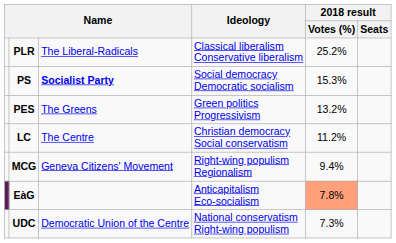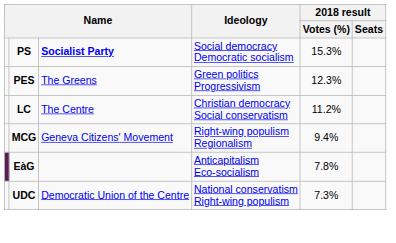- row: (24, 52)
(332, 109) 13.2% -> (326, 80) 12.3%
(332, 195) lightsalmon background -> (326, 166) no background
